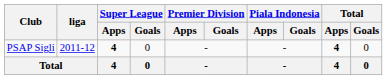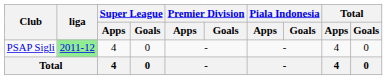(77, 48) no background -> (77, 48) lightgreen background
(114, 48) bold -> (114, 48) normal
(336, 48) bold -> (336, 48) normal
